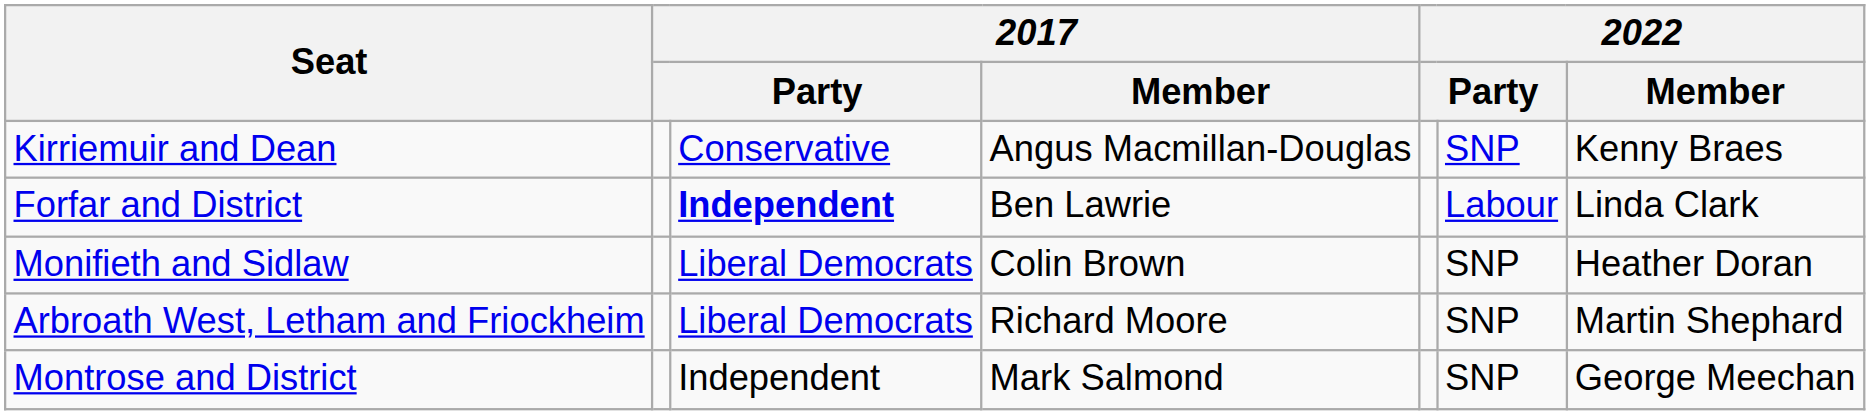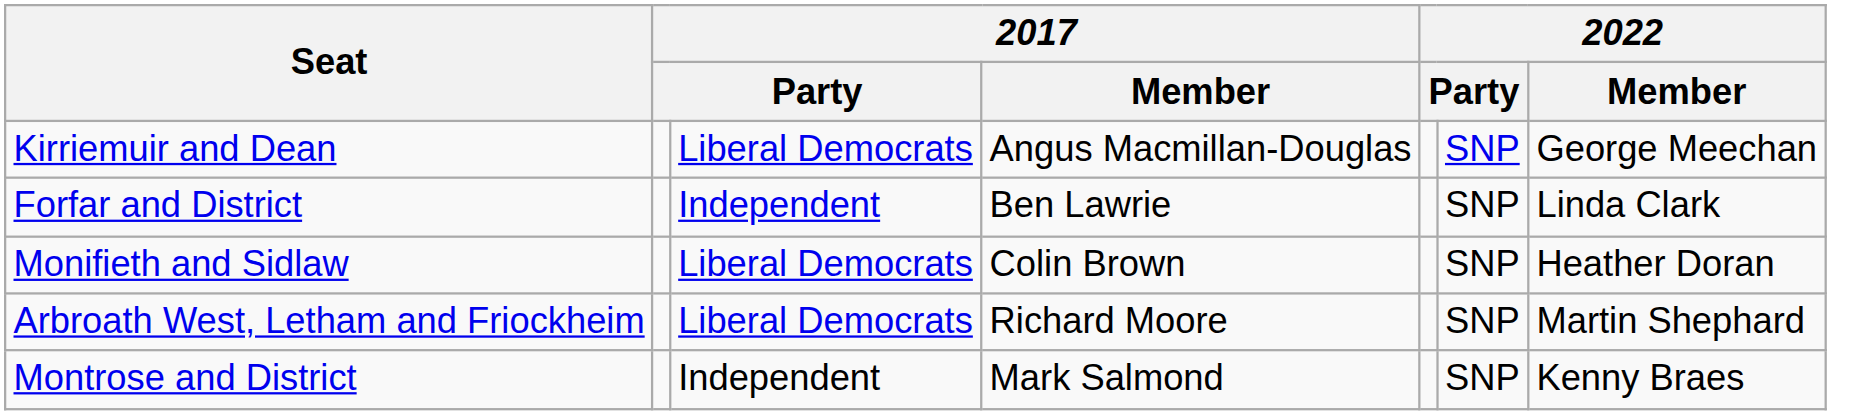(784, 148) Conservative -> (826, 148) Liberal Democrats
(1679, 148) Kenny Braes -> (1677, 148) George Meechan
(786, 206) bold -> (779, 206) normal
(1502, 206) Labour -> (1482, 206) SNP
(1715, 378) George Meechan -> (1640, 378) Kenny Braes
